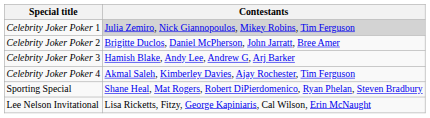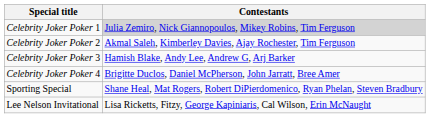(222, 43) Brigitte Duclos, Daniel McPherson, John Jarratt, Bree Amer -> (230, 43) Akmal Saleh, Kimberley Davies, Ajay Rochester, Tim Ferguson
(230, 74) Akmal Saleh, Kimberley Davies, Ajay Rochester, Tim Ferguson -> (222, 74) Brigitte Duclos, Daniel McPherson, John Jarratt, Bree Amer
